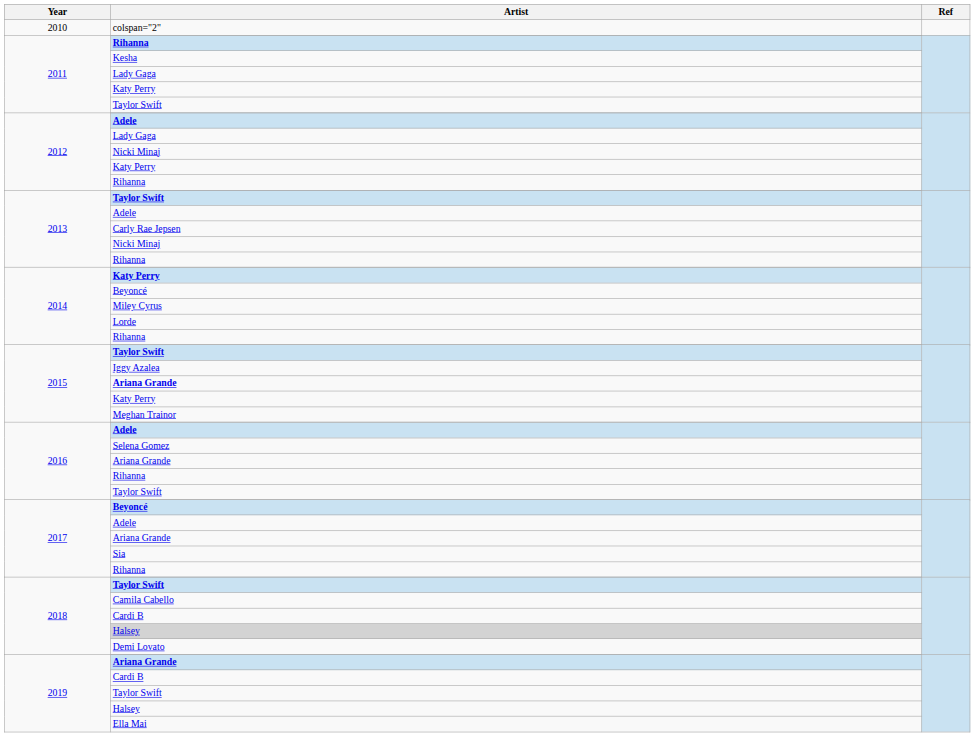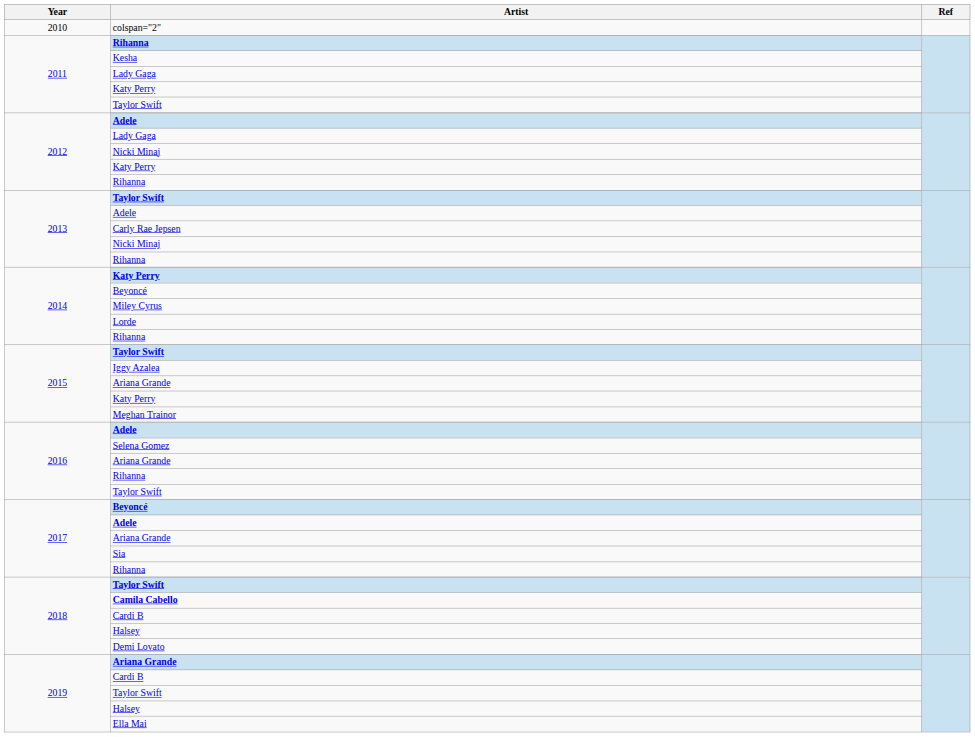(145, 383) bold -> (142, 383) normal
(124, 523) normal -> (125, 523) bold
(143, 600) normal -> (145, 600) bold
(126, 631) lightgrey background -> (126, 631) no background
